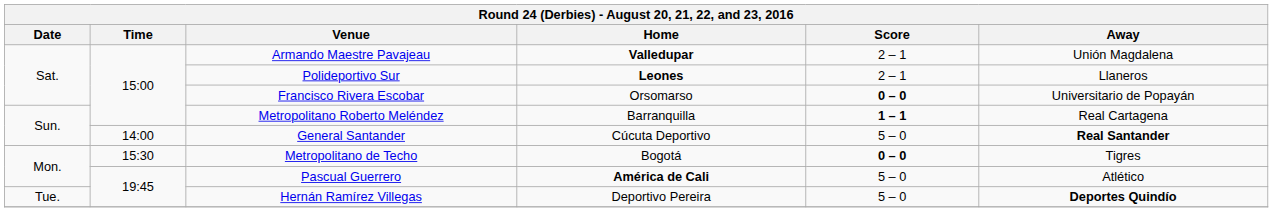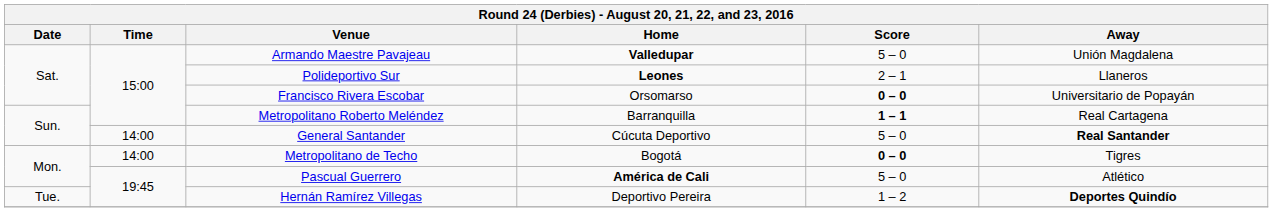(892, 55) 2 – 1 -> (892, 55) 5 – 0
(138, 156) 15:30 -> (138, 156) 14:00
(892, 197) 5 – 0 -> (892, 197) 1 – 2
